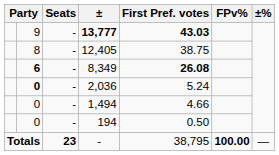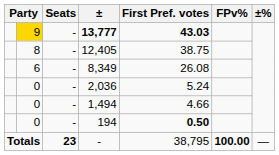(37, 31) no background -> (37, 31) gold background
(37, 68) bold -> (37, 68) normal
(195, 68) bold -> (195, 68) normal
(37, 86) bold -> (37, 86) normal
(198, 123) normal -> (198, 123) bold
